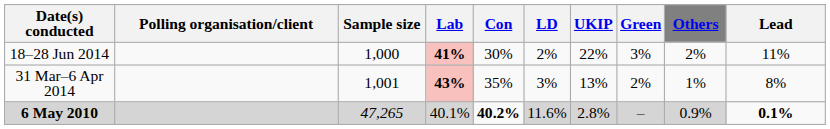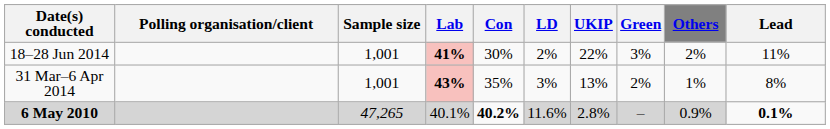(382, 54) 1,000 -> (382, 54) 1,001
